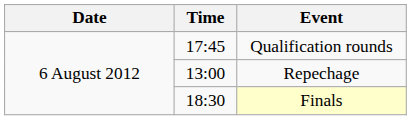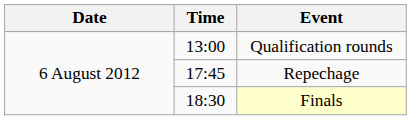(205, 45) 17:45 -> (205, 45) 13:00
(205, 73) 13:00 -> (205, 73) 17:45
